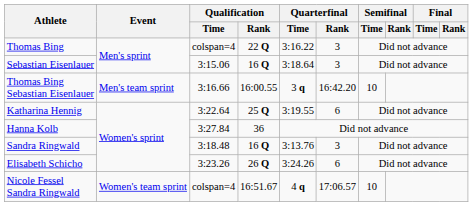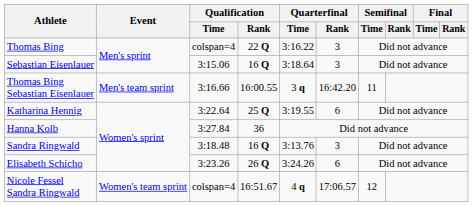(372, 88) 10 -> (372, 88) 11
(372, 187) 10 -> (372, 187) 12
